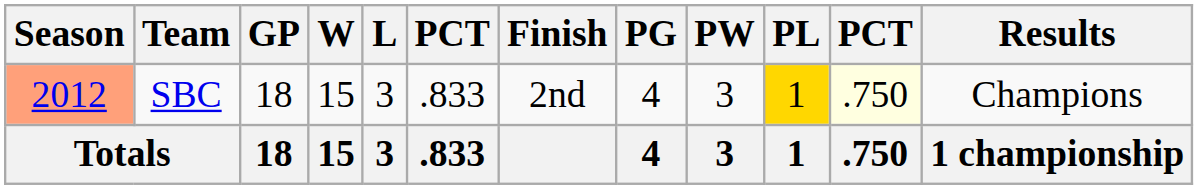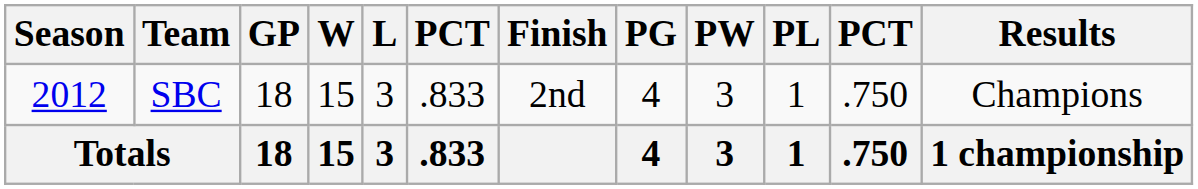(69, 93) lightsalmon background -> (69, 93) no background
(796, 93) gold background -> (796, 93) no background
(875, 93) lightyellow background -> (875, 93) no background
